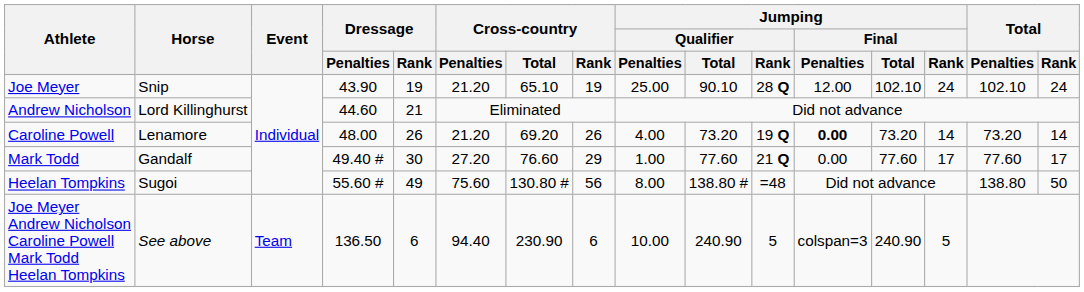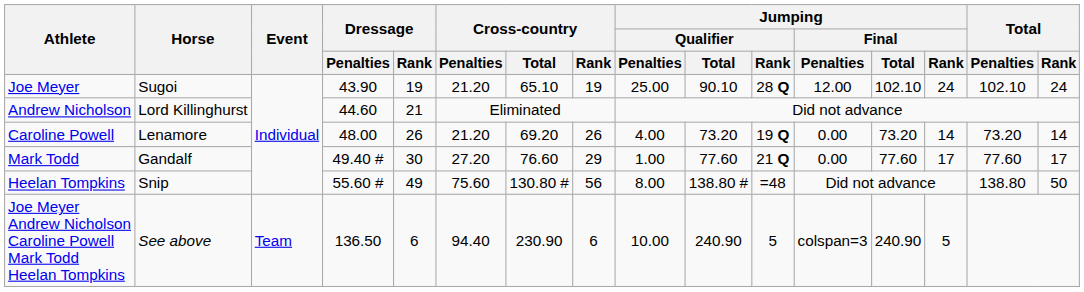(153, 87) Snip -> (158, 87) Sugoi
(833, 135) bold -> (833, 135) normal
(158, 183) Sugoi -> (153, 183) Snip
